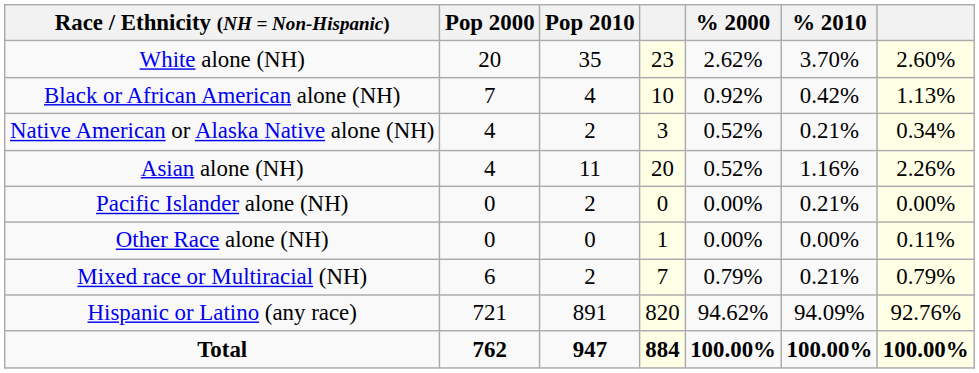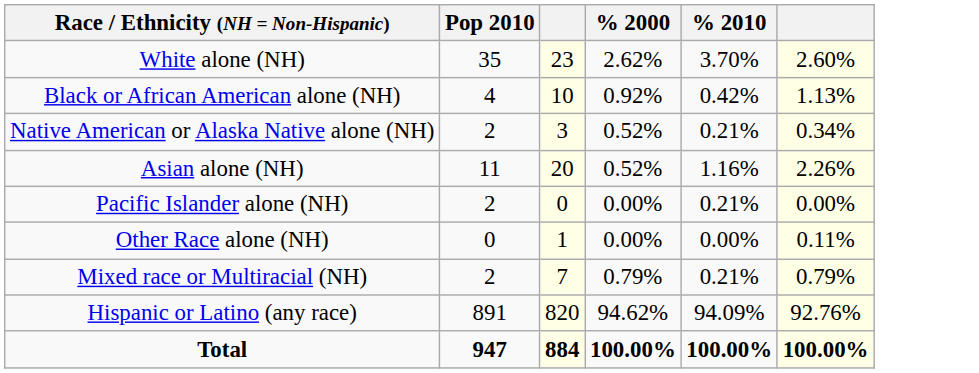- column: (490, 22)
